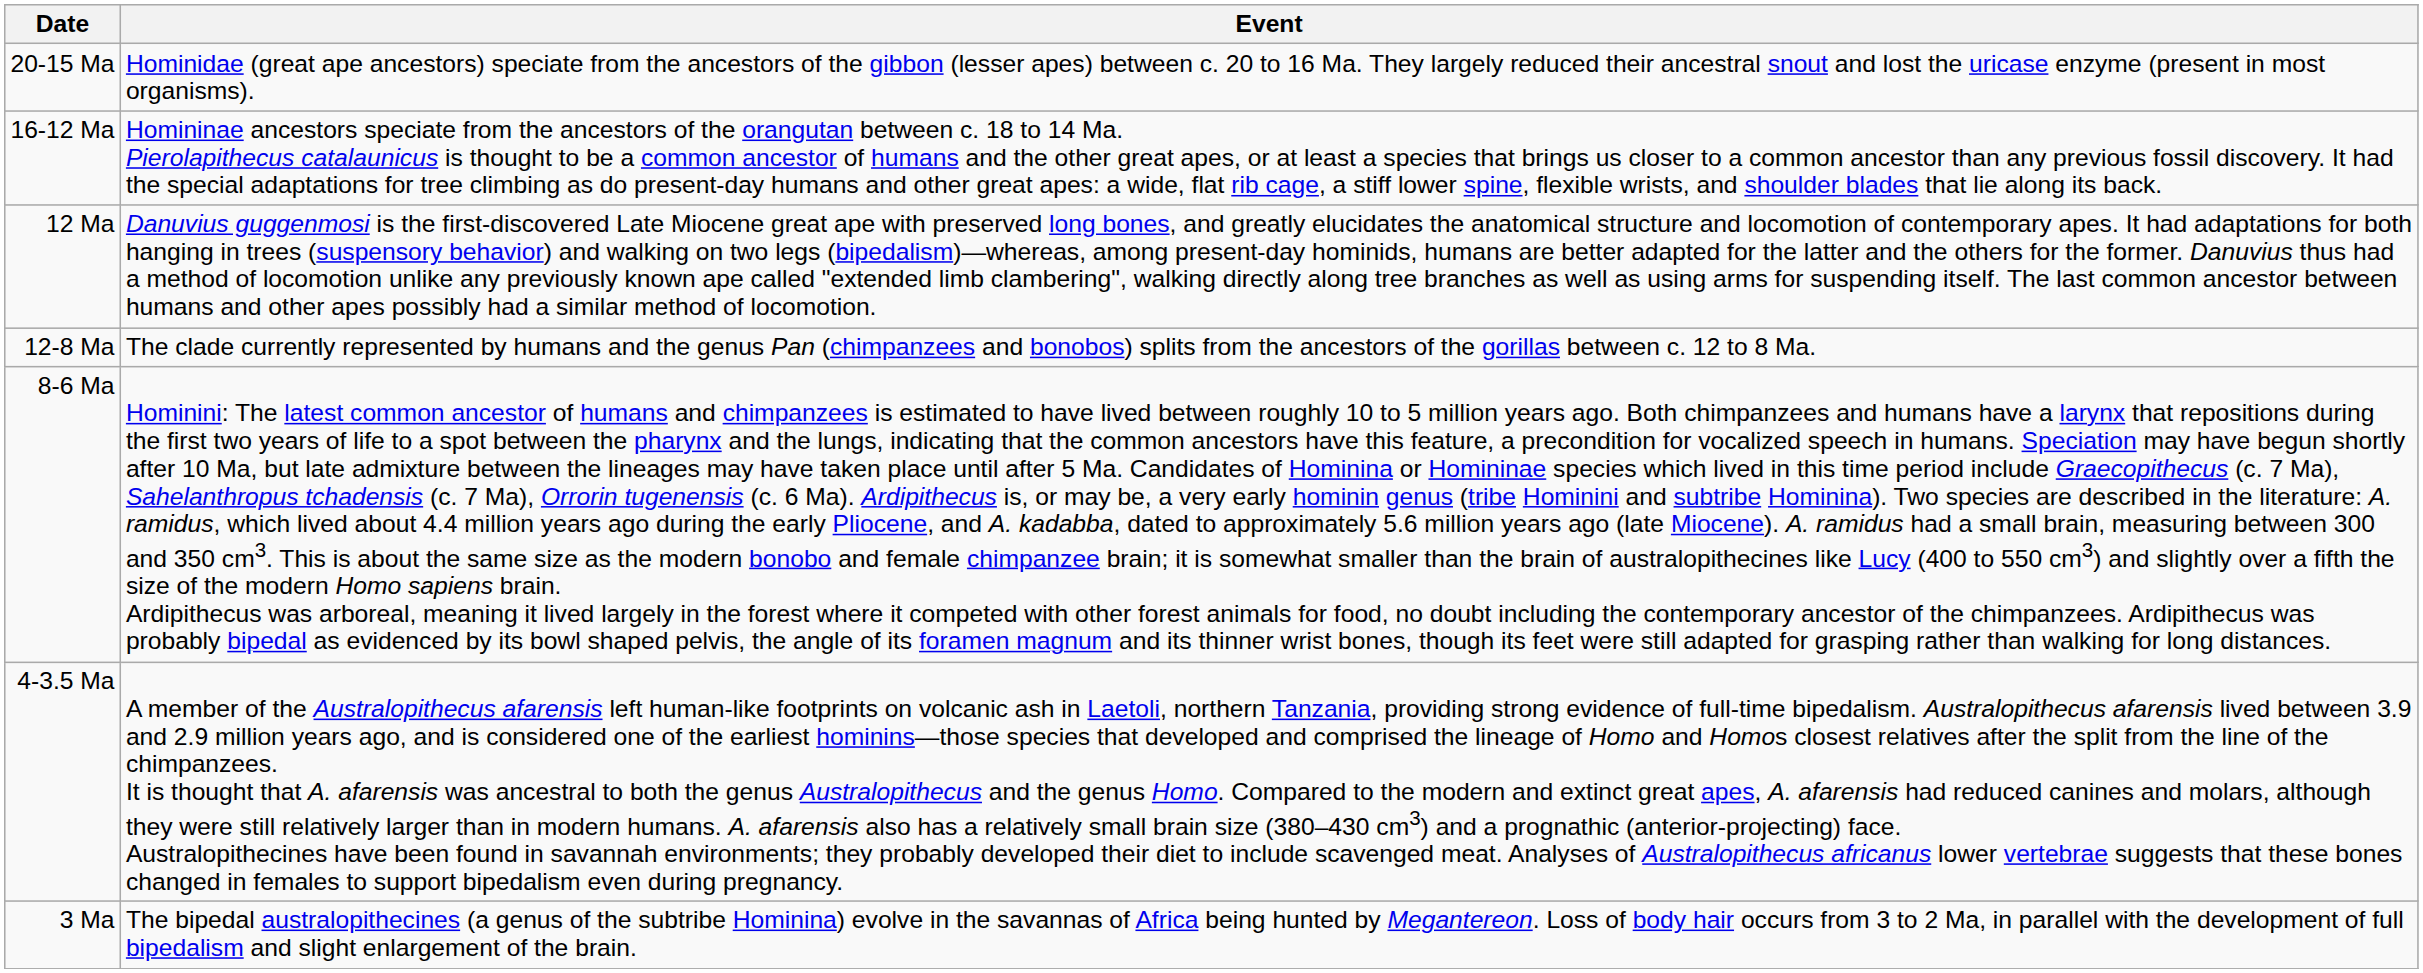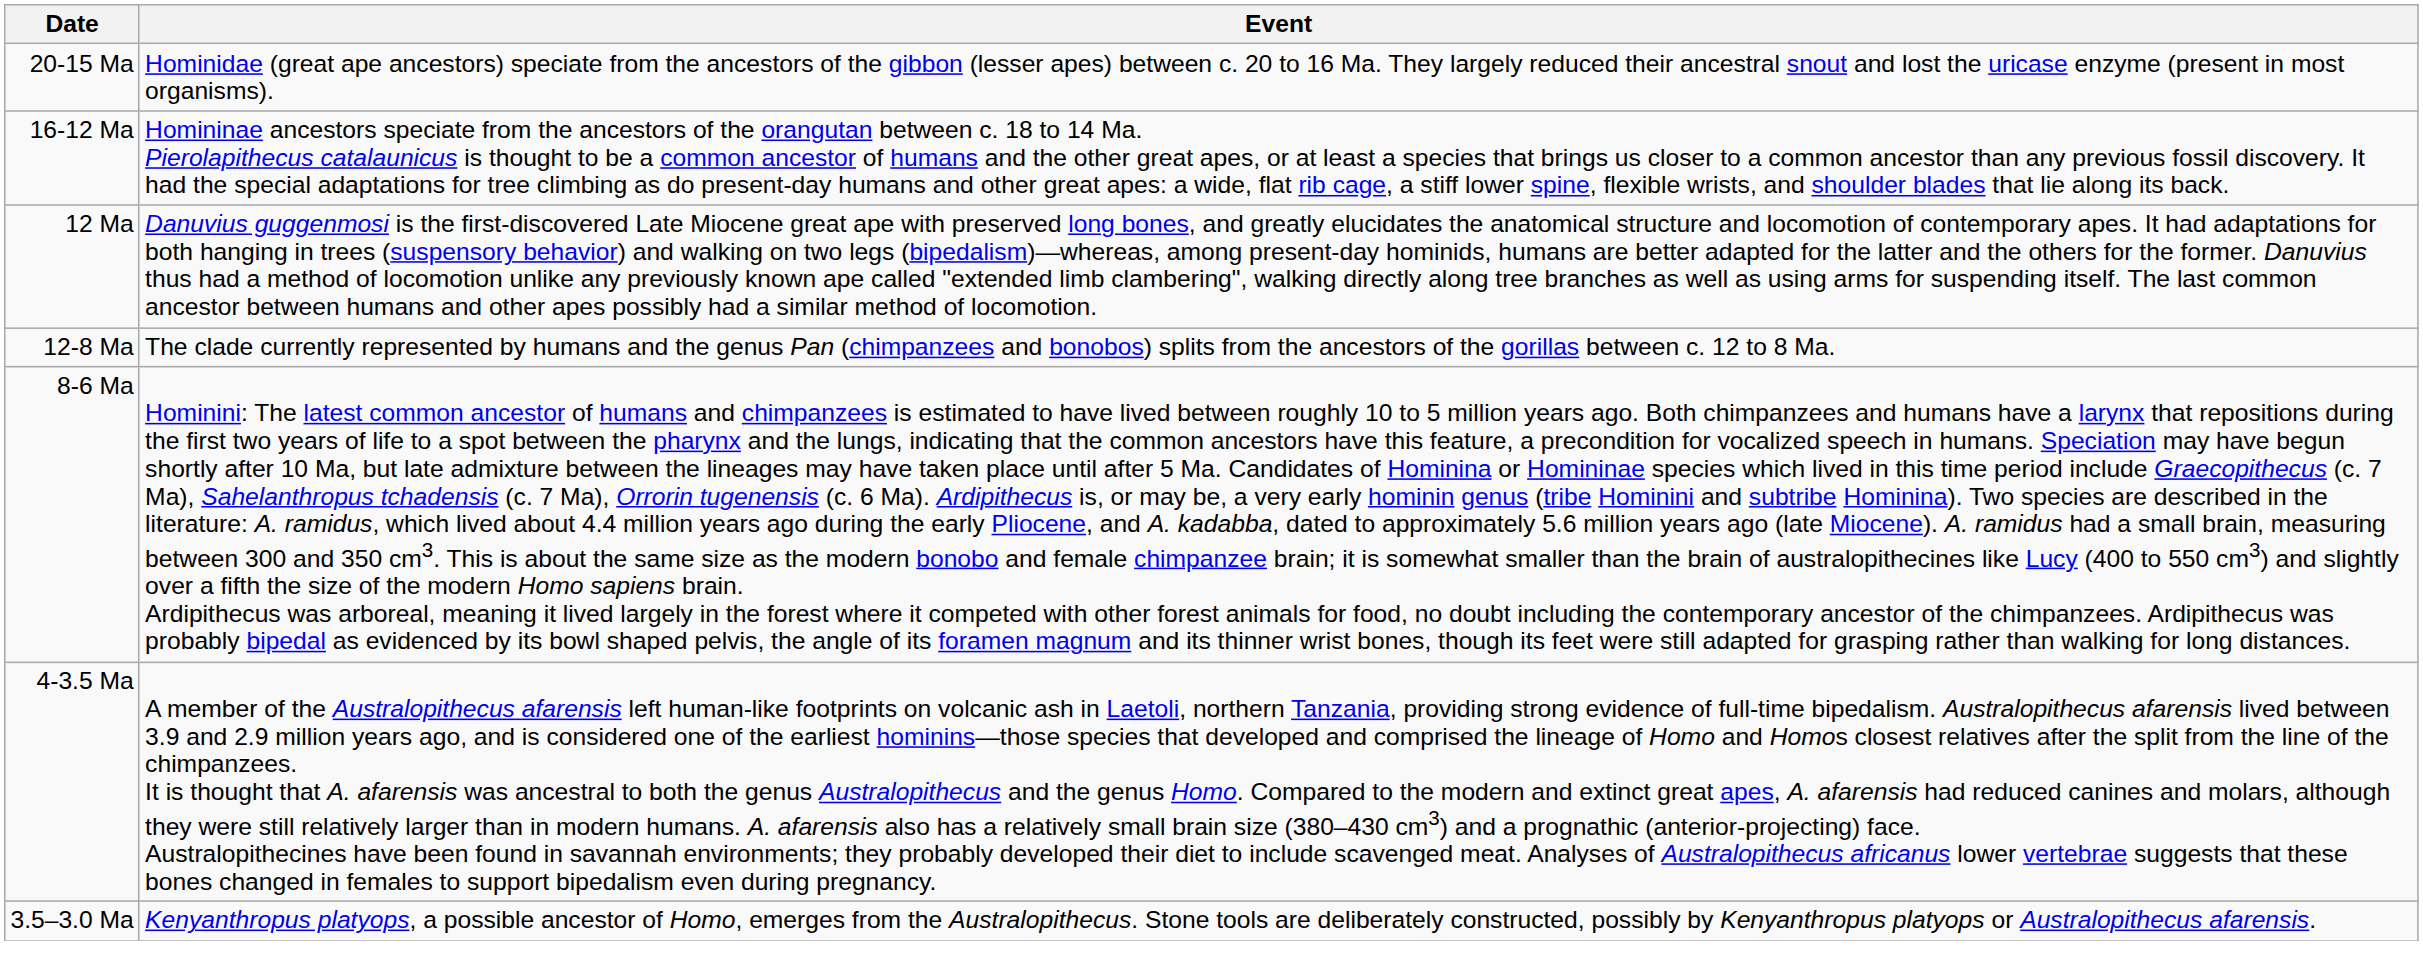+ row: (72, 920)
- row: (87, 920)
